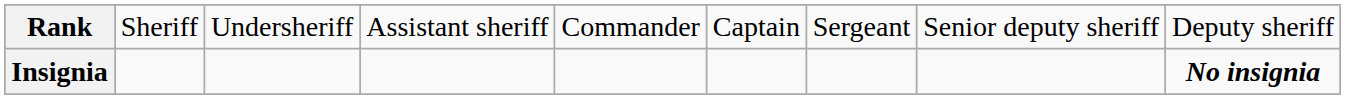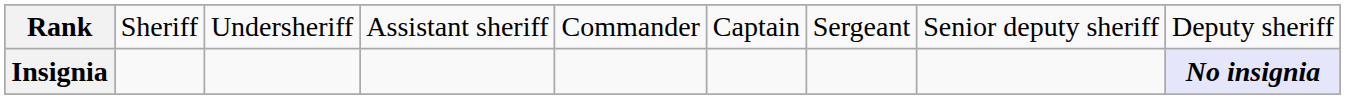(1253, 71) no background -> (1253, 71) lavender background
